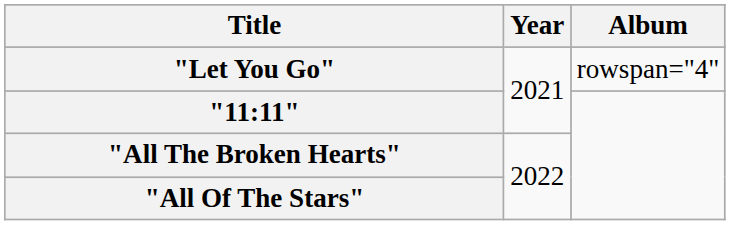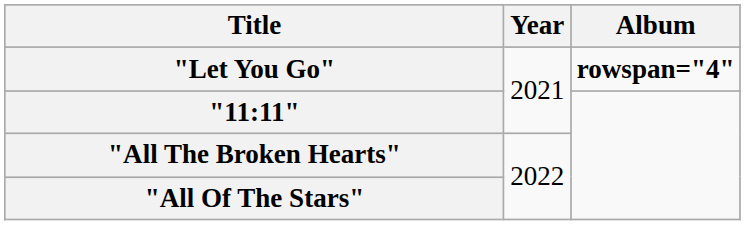(648, 68) normal -> (656, 68) bold
